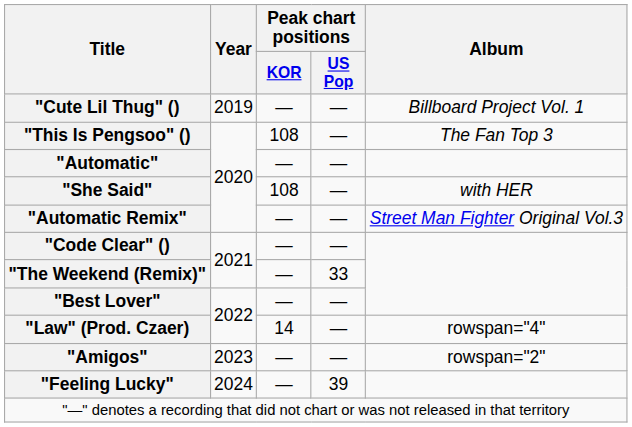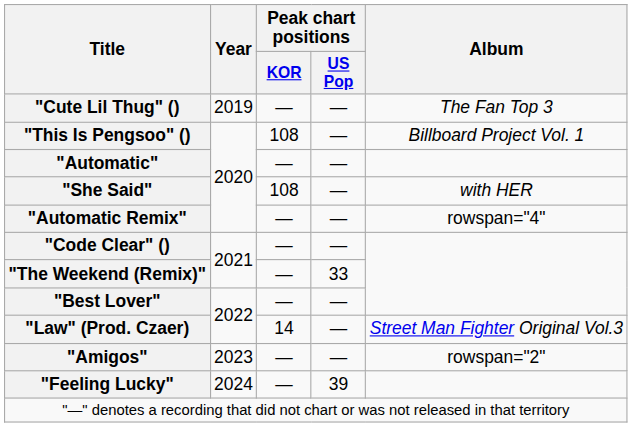(496, 107) Billboard Project Vol. 1 -> (496, 107) The Fan Top 3
(496, 135) The Fan Top 3 -> (496, 135) Billboard Project Vol. 1
(496, 218) Street Man Fighter Original Vol.3 -> (496, 218) rowspan="4"
(496, 329) rowspan="4" -> (496, 329) Street Man Fighter Original Vol.3
